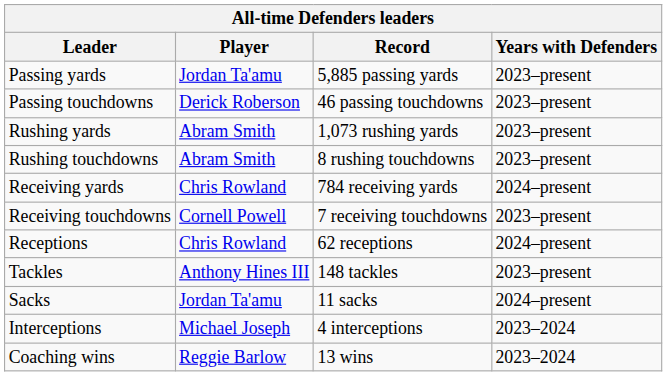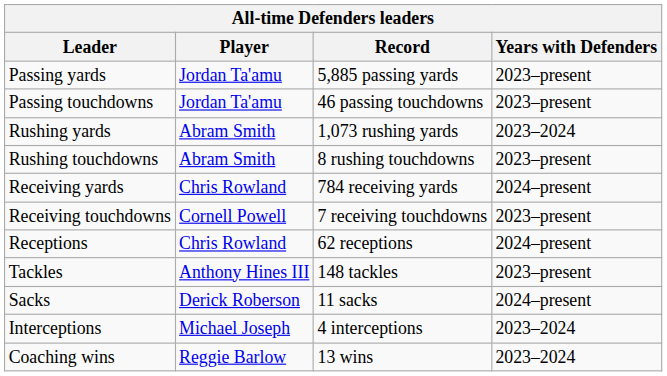(240, 103) Derick Roberson -> (230, 103) Jordan Ta'amu
(543, 131) 2023–present -> (535, 131) 2023–2024
(230, 300) Jordan Ta'amu -> (240, 300) Derick Roberson
